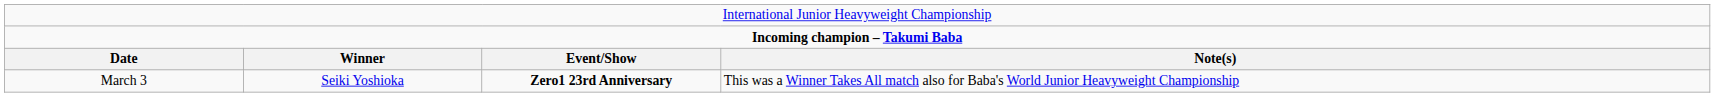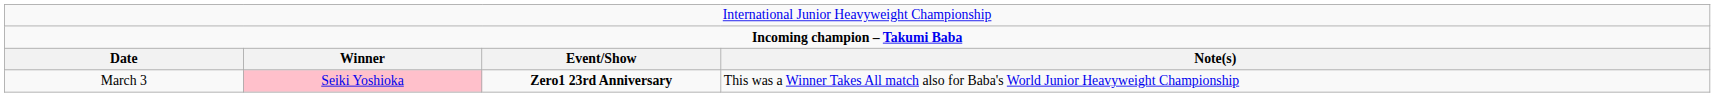(363, 80) no background -> (363, 80) pink background
